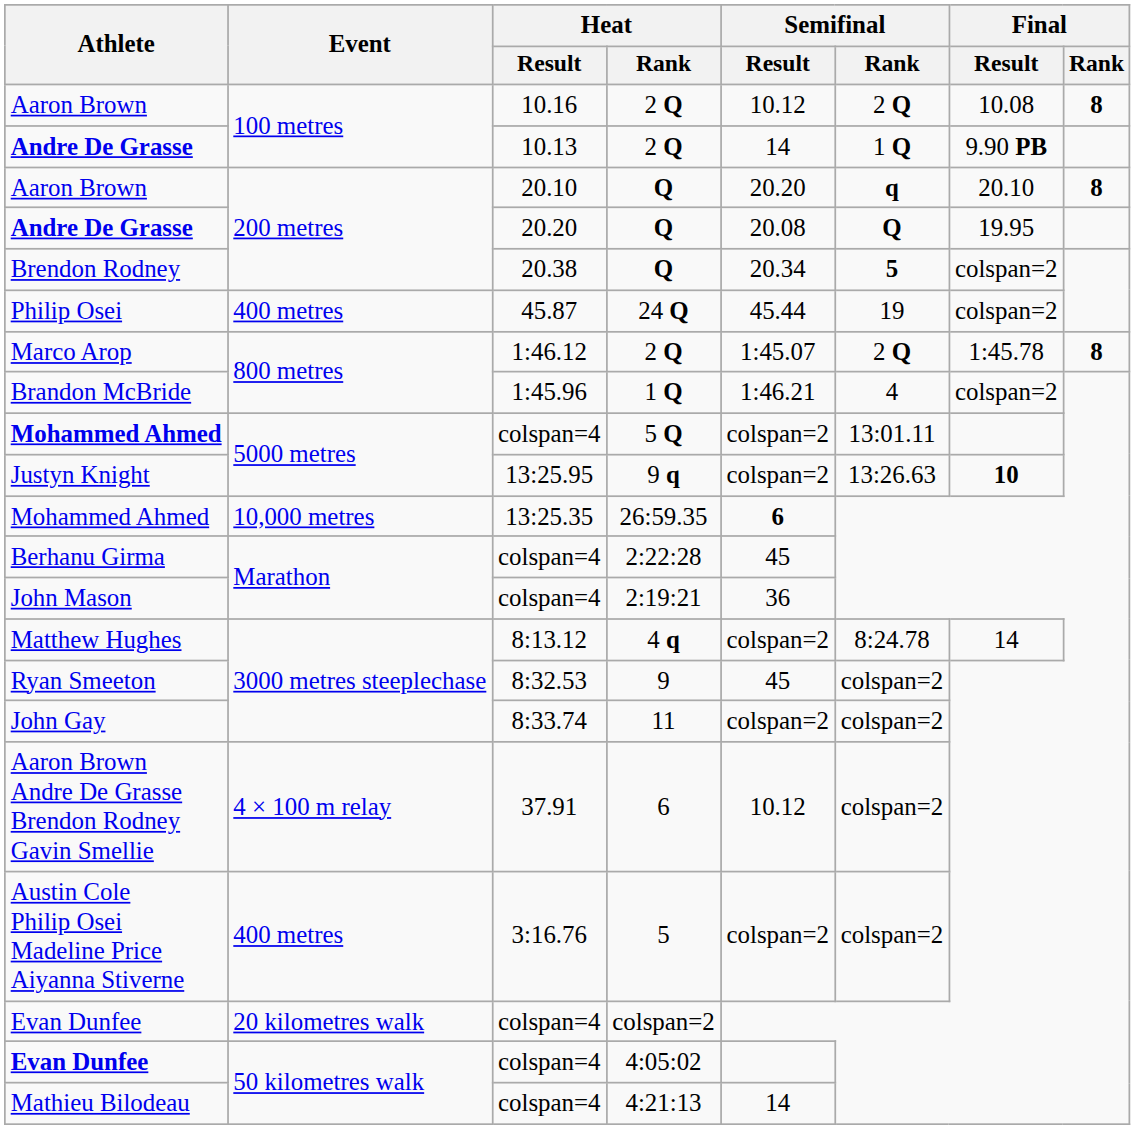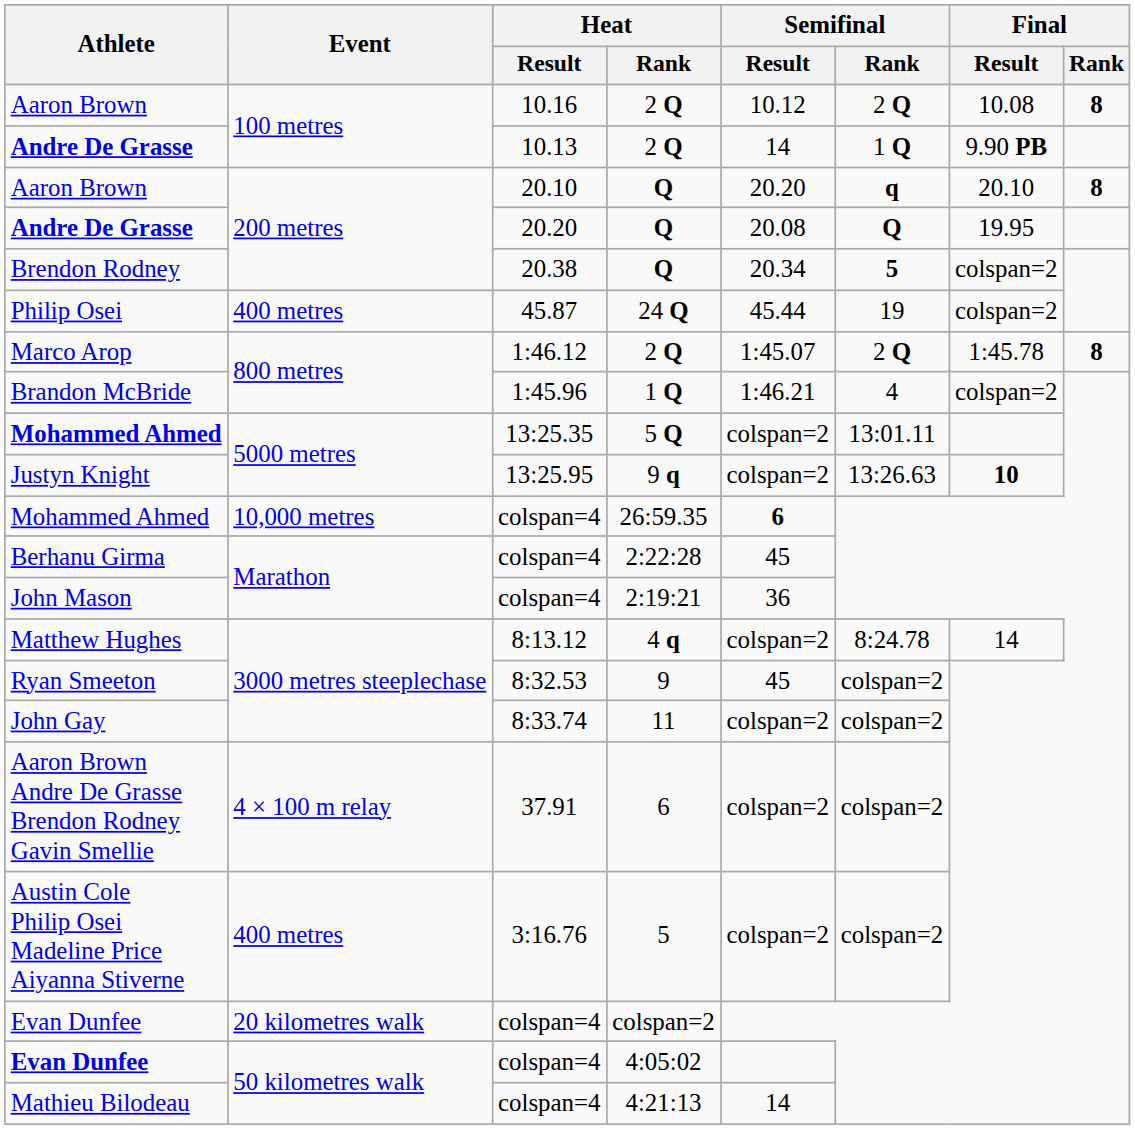(549, 434) colspan=4 -> (549, 434) 13:25.35
(549, 516) 13:25.35 -> (549, 516) colspan=4
(778, 806) 10.12 -> (778, 806) colspan=2
